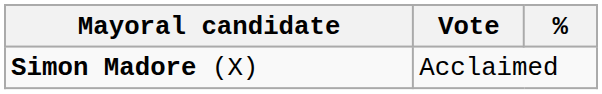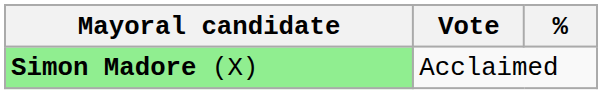(135, 68) no background -> (135, 68) lightgreen background
